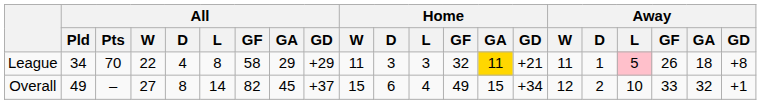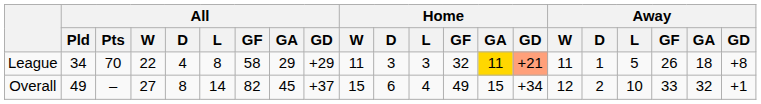(530, 63) no background -> (530, 63) lightsalmon background
(634, 63) pink background -> (634, 63) no background
